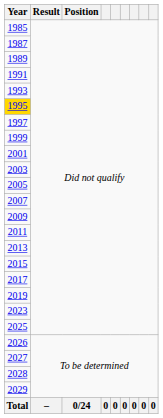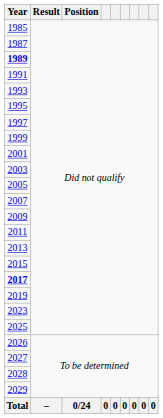(17, 59) normal -> (17, 59) bold
(17, 106) gold background -> (17, 106) no background
(17, 279) normal -> (17, 279) bold
